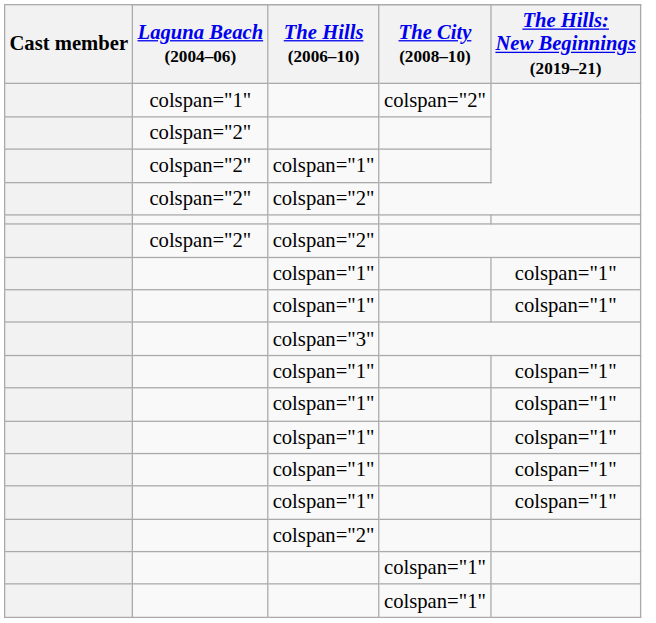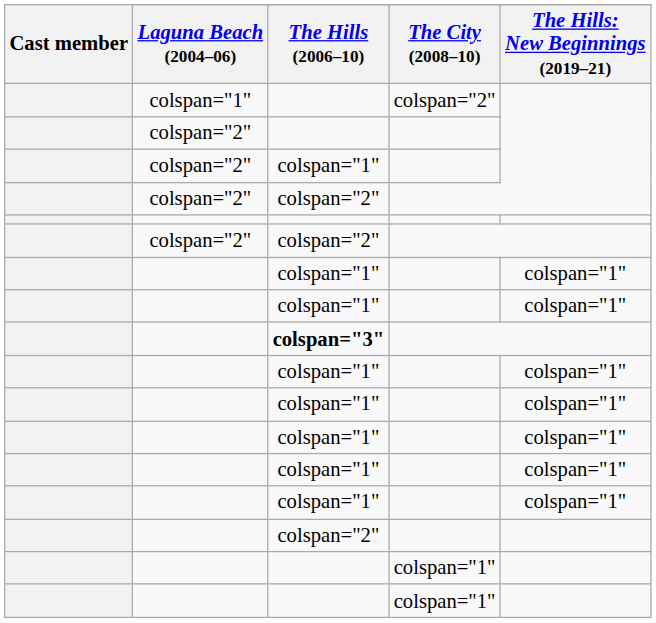(324, 338) normal -> (328, 338) bold
